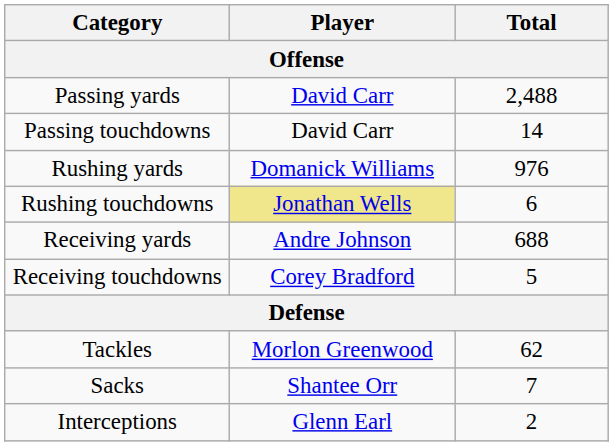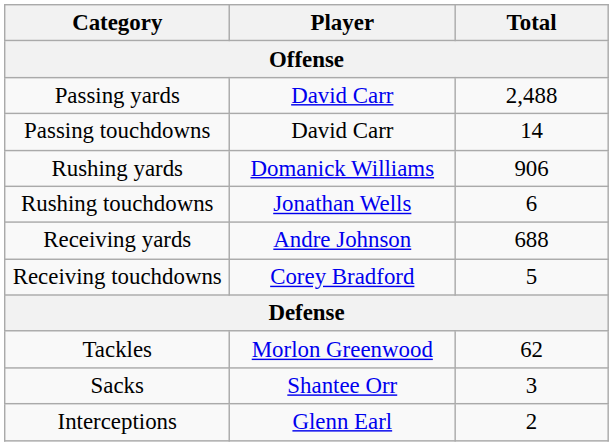(532, 167) 976 -> (532, 167) 906
(342, 204) khaki background -> (342, 204) no background
(532, 385) 7 -> (532, 385) 3
